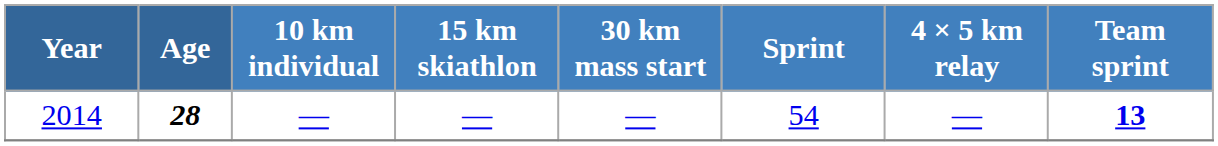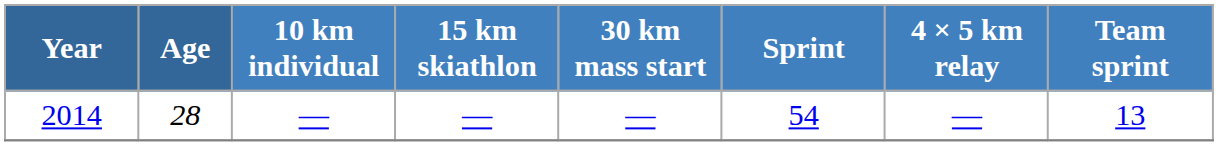(185, 115) bold -> (185, 115) normal
(1130, 115) bold -> (1130, 115) normal
